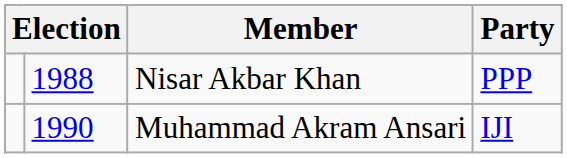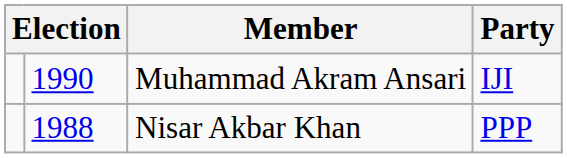rows swapped: (248, 78) <-> (301, 127)
